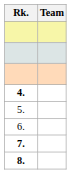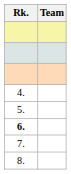(21, 93) bold -> (21, 93) normal
(21, 127) normal -> (21, 127) bold
(21, 144) bold -> (21, 144) normal
(21, 161) bold -> (21, 161) normal
